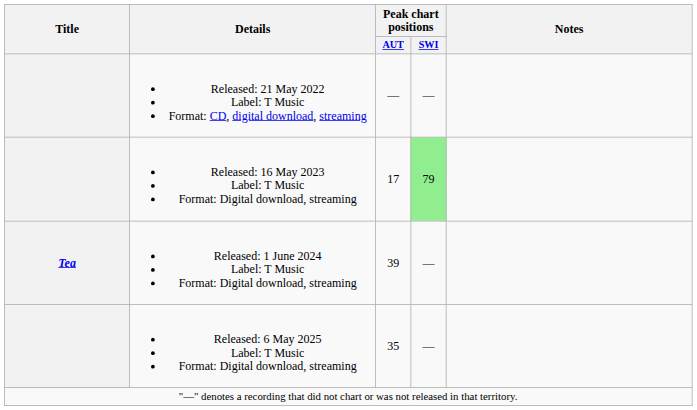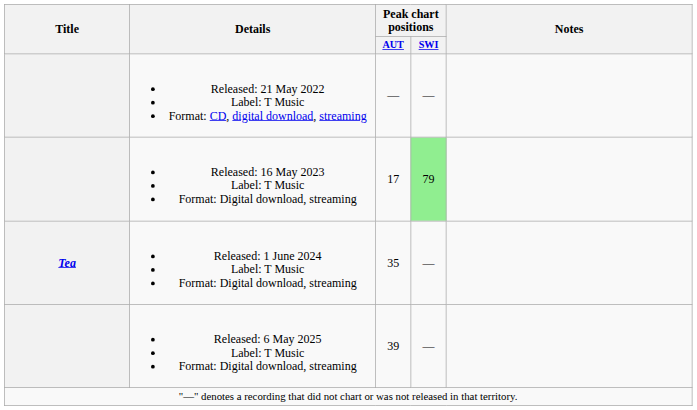(393, 262) 39 -> (393, 262) 35
(393, 346) 35 -> (393, 346) 39
